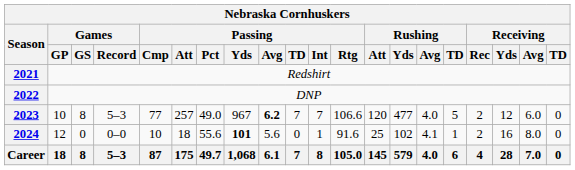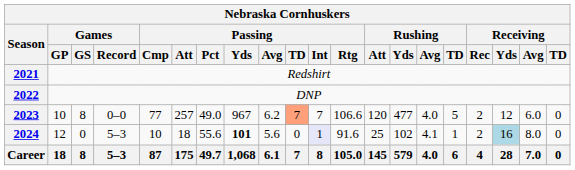(117, 114) 5–3 -> (117, 114) 0–0
(272, 114) bold -> (272, 114) normal
(297, 114) no background -> (297, 114) lightsalmon background
(117, 134) 0–0 -> (117, 134) 5–3
(320, 134) no background -> (320, 134) lavender background
(506, 134) no background -> (506, 134) lightblue background
